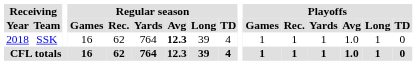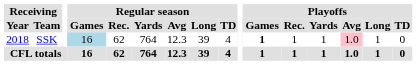(87, 39) no background -> (87, 39) lightblue background
(177, 39) bold -> (177, 39) normal
(262, 39) normal -> (262, 39) bold
(352, 39) no background -> (352, 39) pink background
